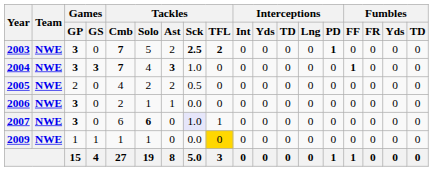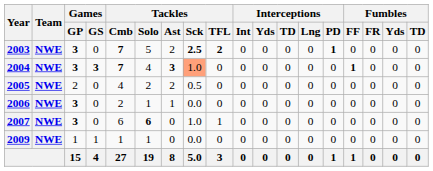(194, 67) no background -> (194, 67) lightsalmon background
(194, 121) lavender background -> (194, 121) no background
(220, 139) gold background -> (220, 139) no background
